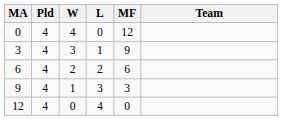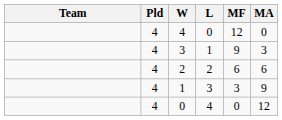columns swapped: (209, 13) <-> (18, 13)
